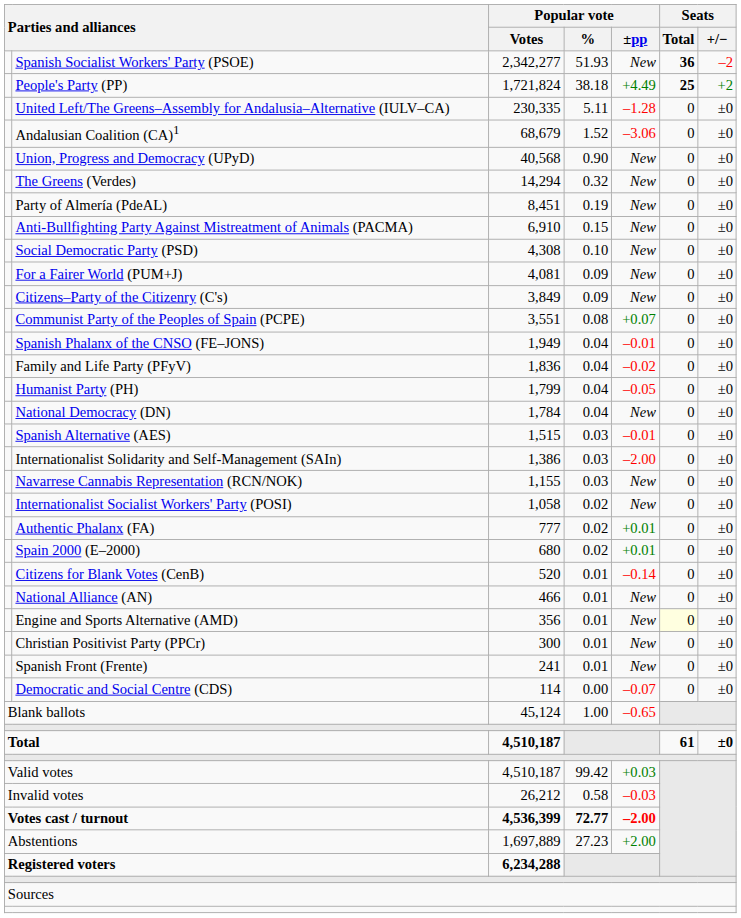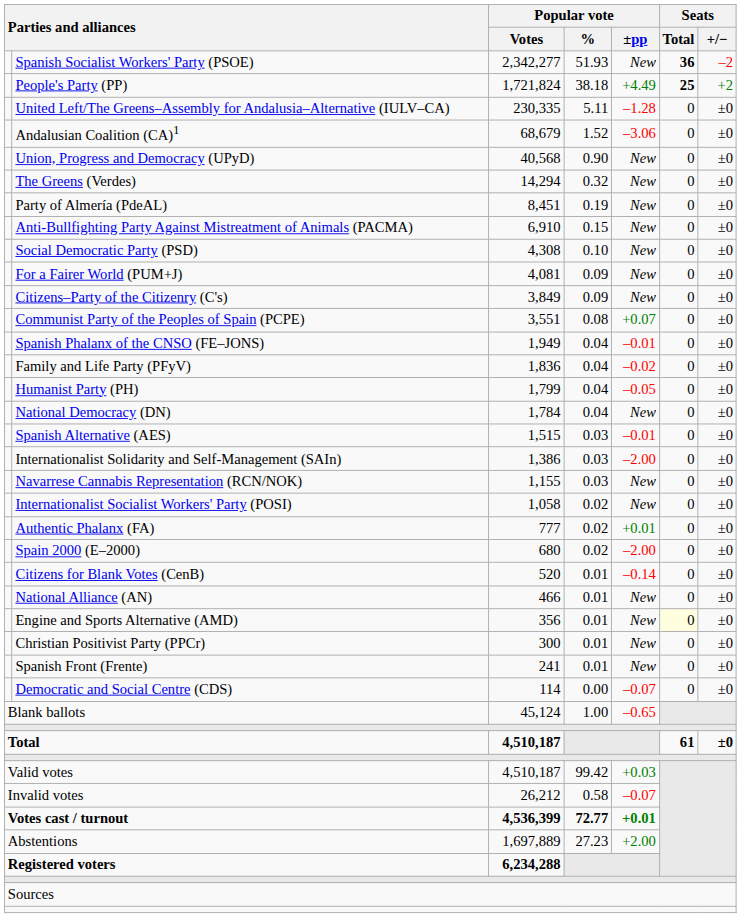(639, 551) +0.01 -> (639, 551) –2.00
(639, 795) –0.03 -> (639, 795) –0.07
(639, 818) –2.00 -> (639, 818) +0.01
